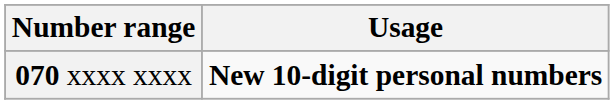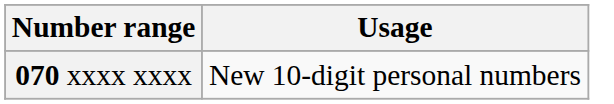(406, 74) bold -> (395, 74) normal
